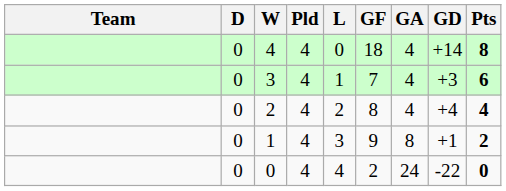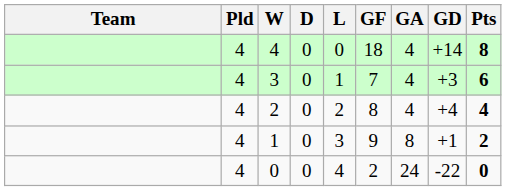columns swapped: (305, 19) <-> (238, 19)
